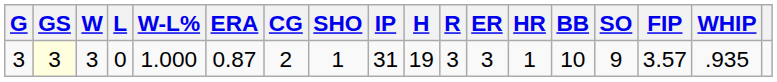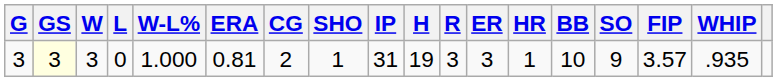(234, 59) 0.87 -> (234, 59) 0.81
